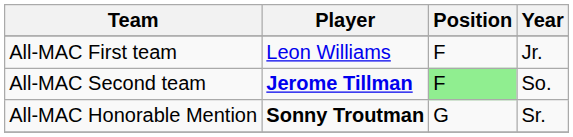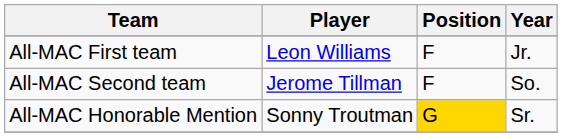(340, 83) bold -> (334, 83) normal
(439, 83) lightgreen background -> (428, 83) no background
(345, 115) bold -> (340, 115) normal
(441, 115) no background -> (430, 115) gold background
